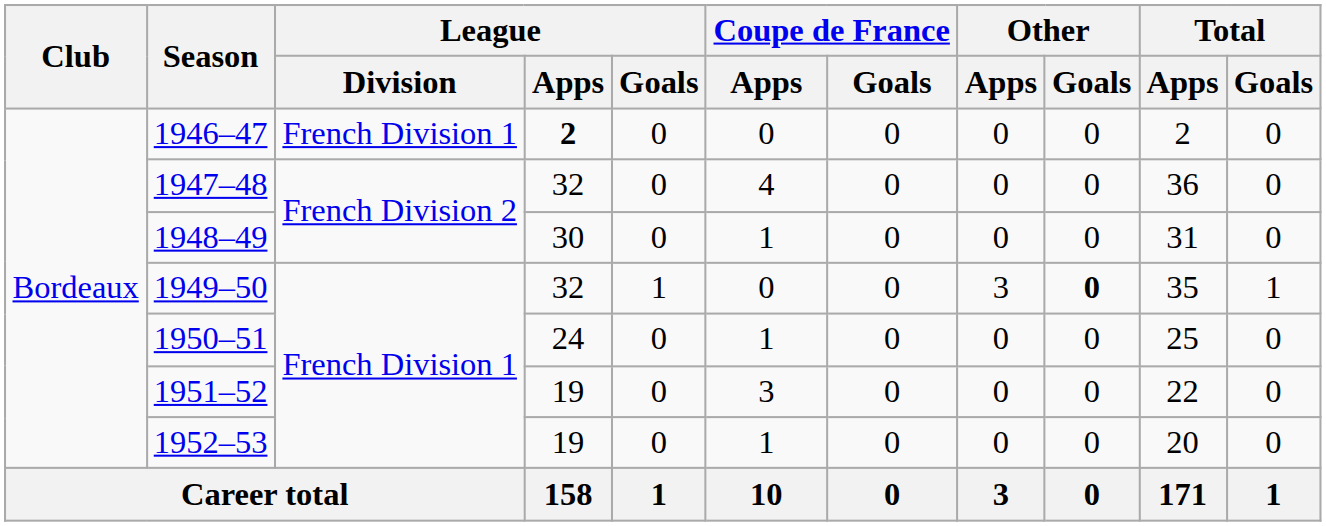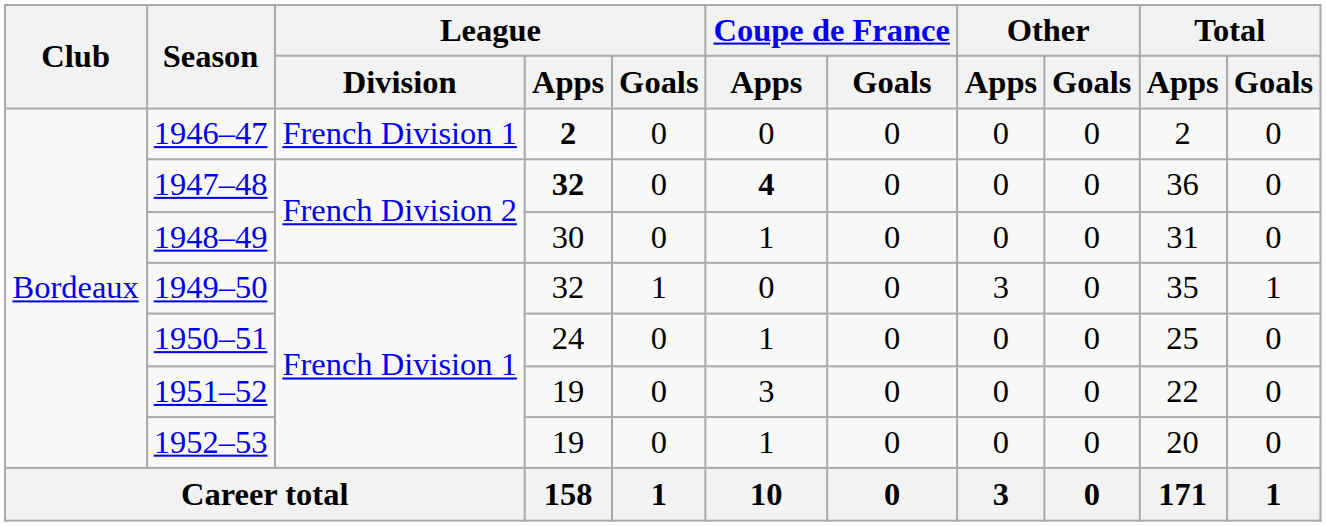(568, 184) normal -> (568, 184) bold
(766, 184) normal -> (766, 184) bold
(1092, 287) bold -> (1092, 287) normal
